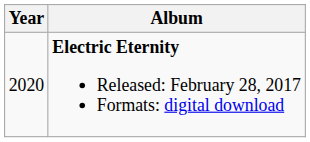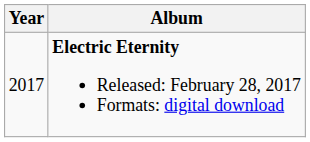(26, 84) 2020 -> (26, 84) 2017
